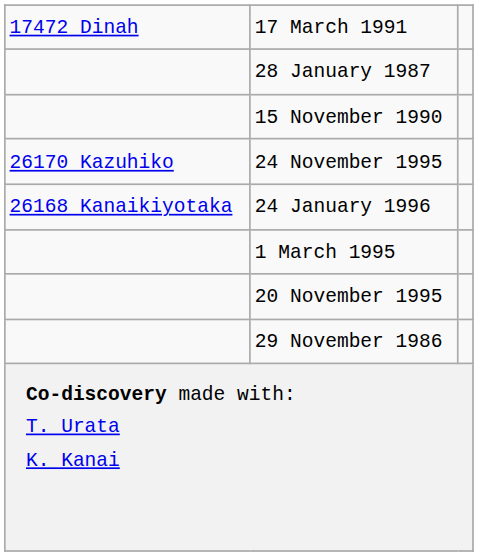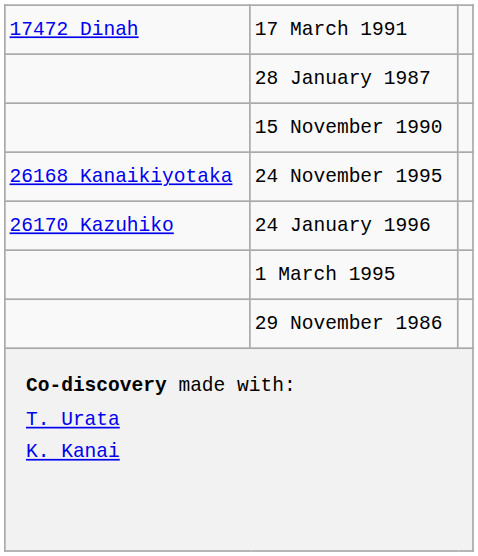(92, 162) 26170 Kazuhiko -> (121, 176) 26168 Kanaikiyotaka
(121, 207) 26168 Kanaikiyotaka -> (92, 225) 26170 Kazuhiko
- row: (349, 297)
